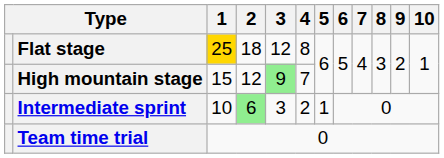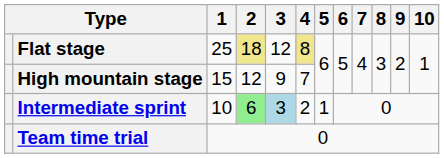(222, 49) gold background -> (222, 49) no background
(251, 49) no background -> (251, 49) khaki background
(305, 49) no background -> (305, 49) khaki background
(281, 78) lightgreen background -> (281, 78) no background
(281, 108) no background -> (281, 108) lightblue background
